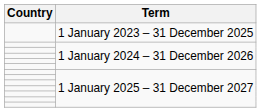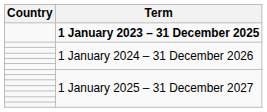(156, 32) normal -> (159, 32) bold
